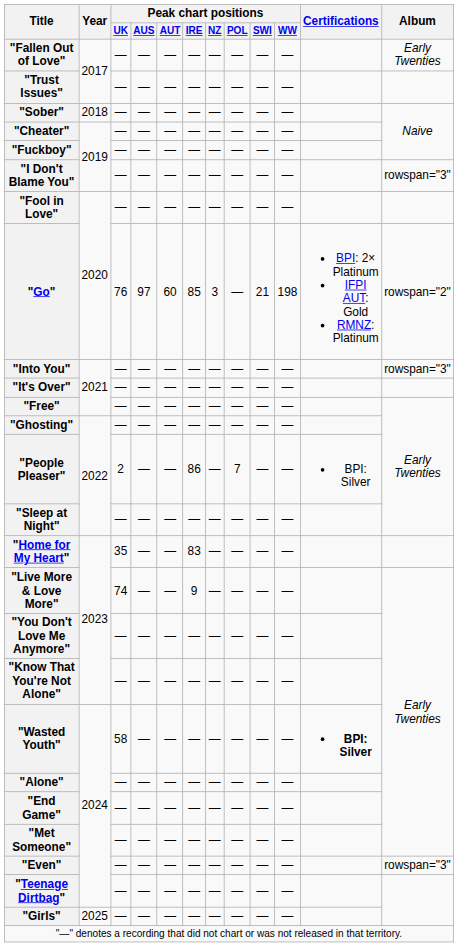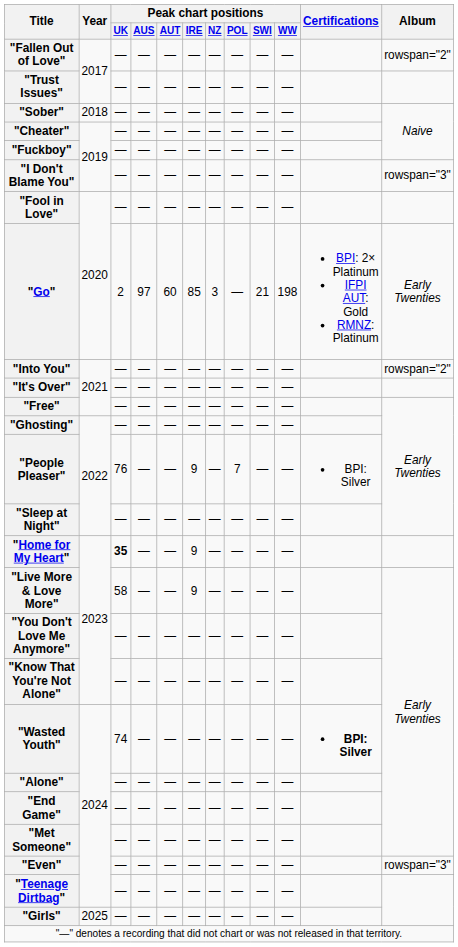(417, 55) Early Twenties -> (417, 55) rowspan="2"
(121, 291) 76 -> (121, 291) 2
(417, 291) rowspan="2" -> (417, 291) Early Twenties
(417, 368) rowspan="3" -> (417, 368) rowspan="2"
(121, 469) 2 -> (121, 469) 76
(194, 469) 86 -> (194, 469) 9
(121, 551) normal -> (121, 551) bold
(194, 551) 83 -> (194, 551) 9
(121, 590) 74 -> (121, 590) 58
(121, 738) 58 -> (121, 738) 74
